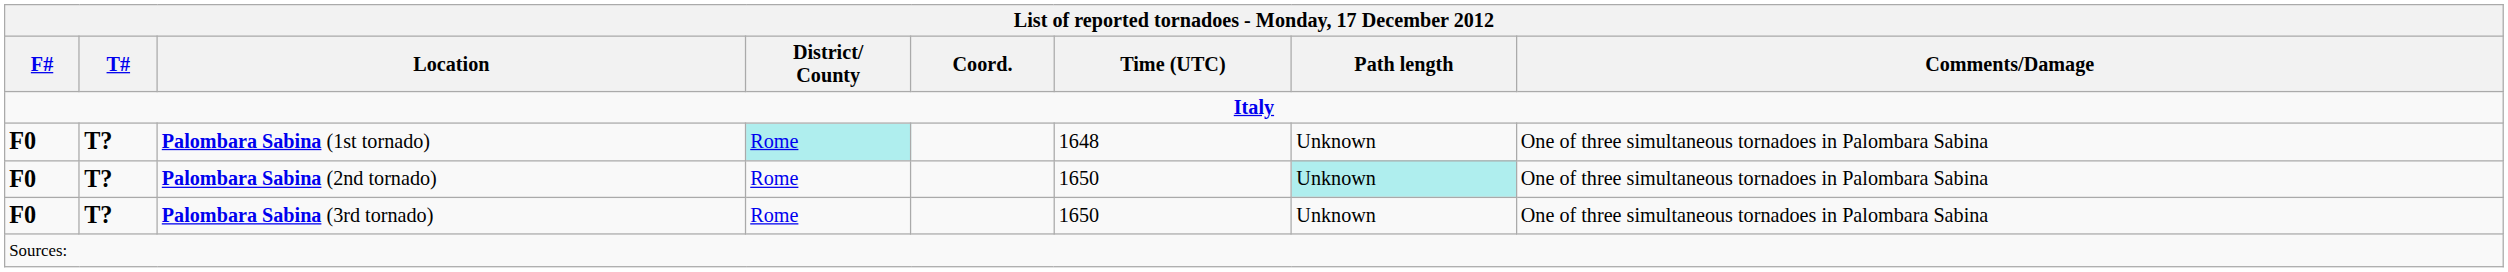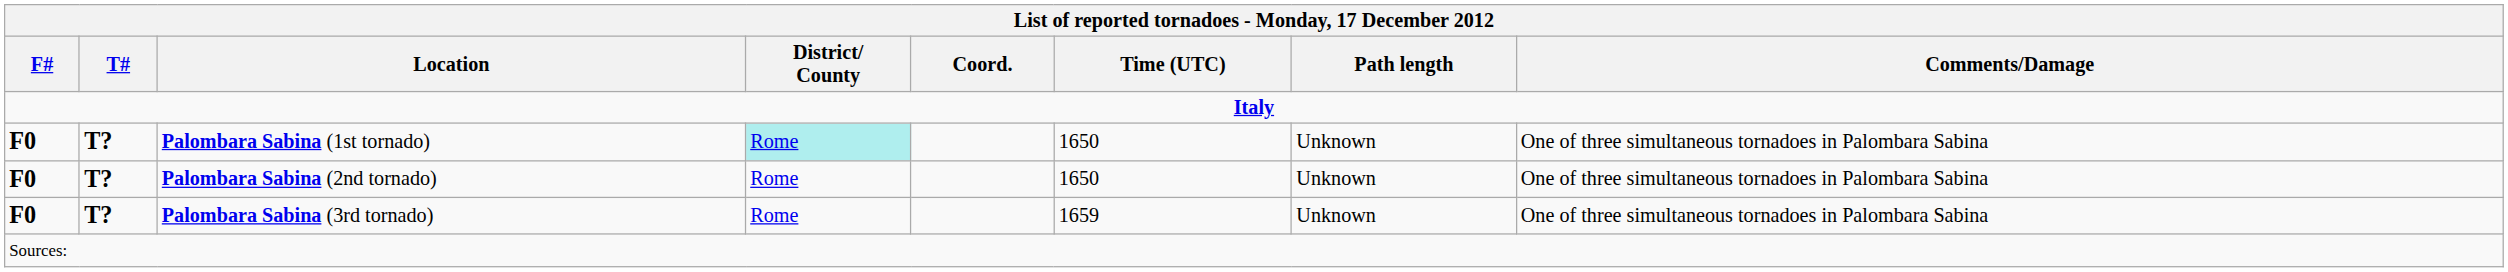(1079, 141) 1648 -> (1079, 141) 1650
(1336, 178) paleturquoise background -> (1336, 178) no background
(1079, 215) 1650 -> (1079, 215) 1659
